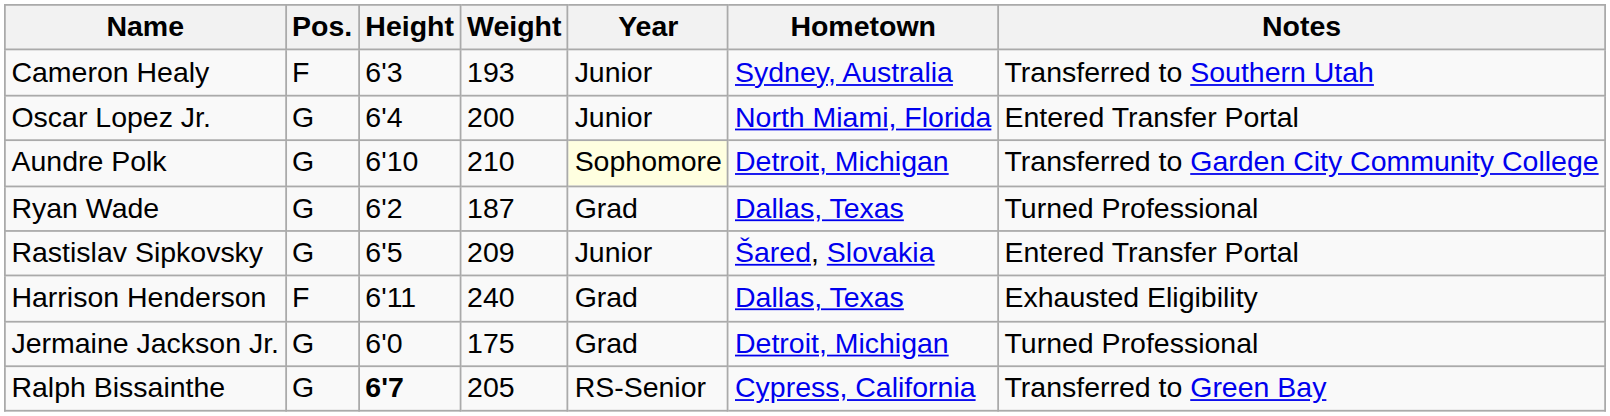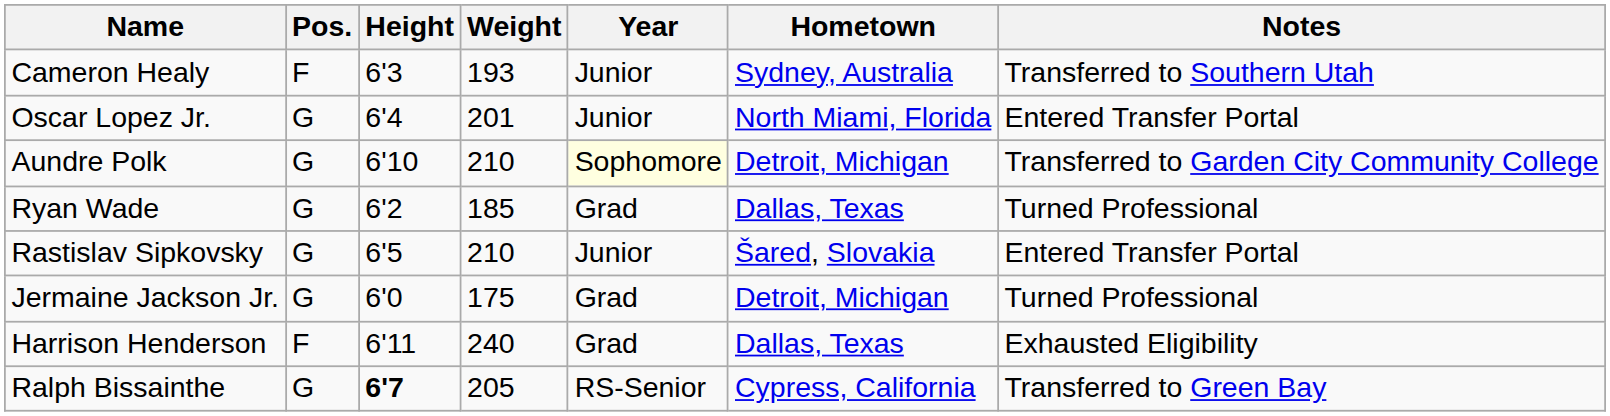(491, 117) 200 -> (491, 117) 201
(491, 207) 187 -> (491, 207) 185
(491, 252) 209 -> (491, 252) 210
rows swapped: (145, 343) <-> (139, 298)
